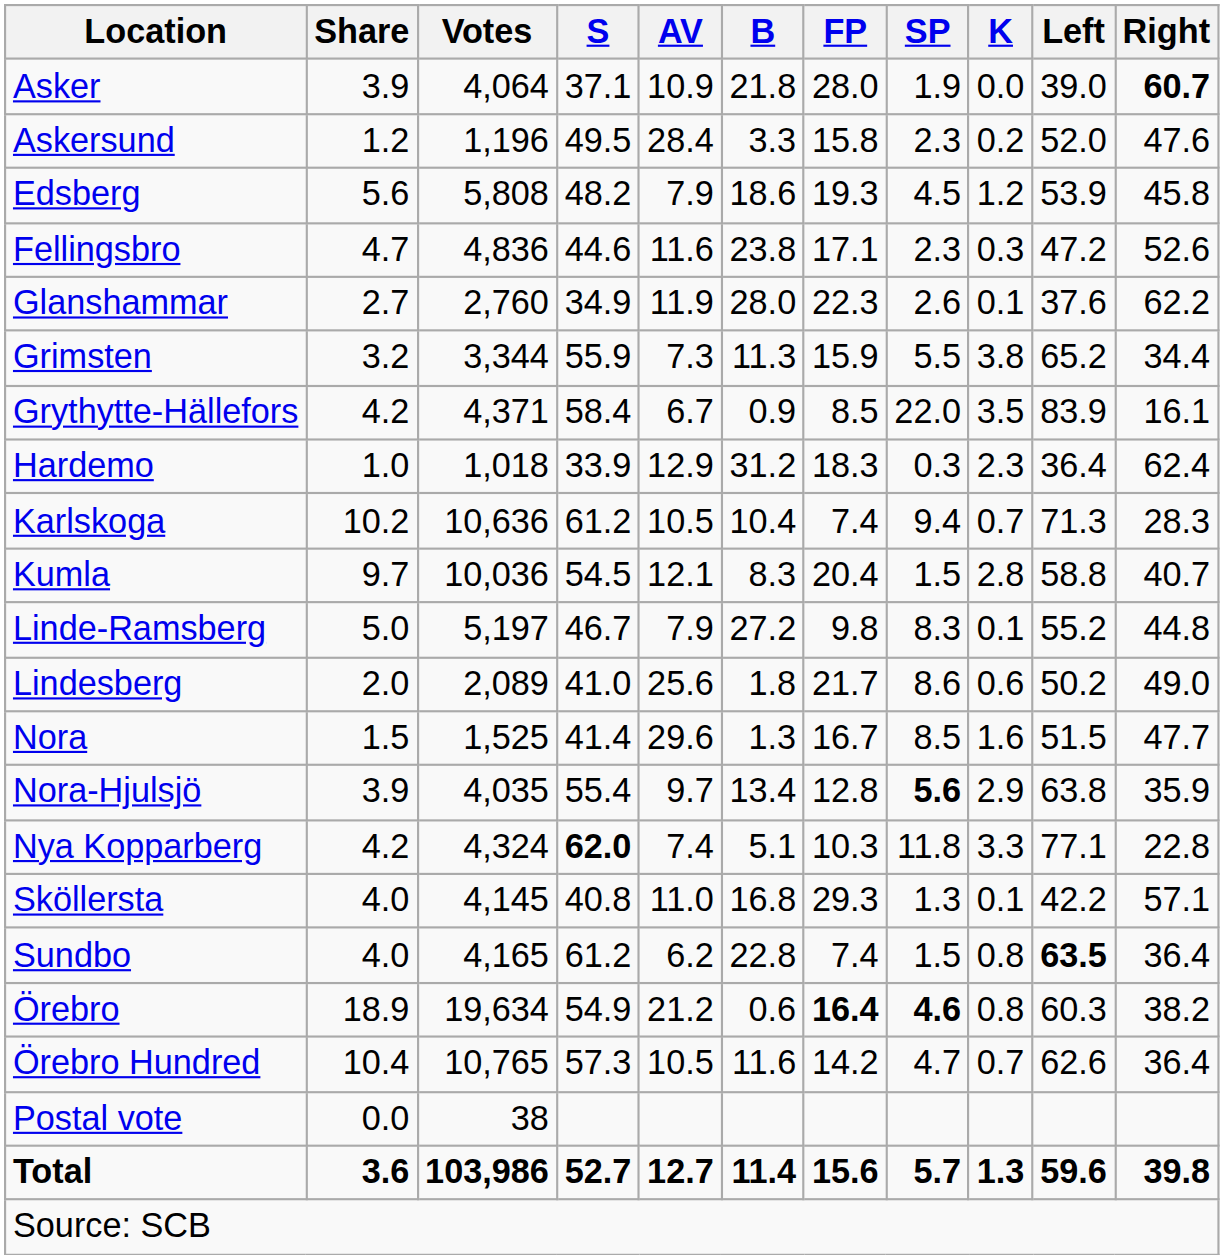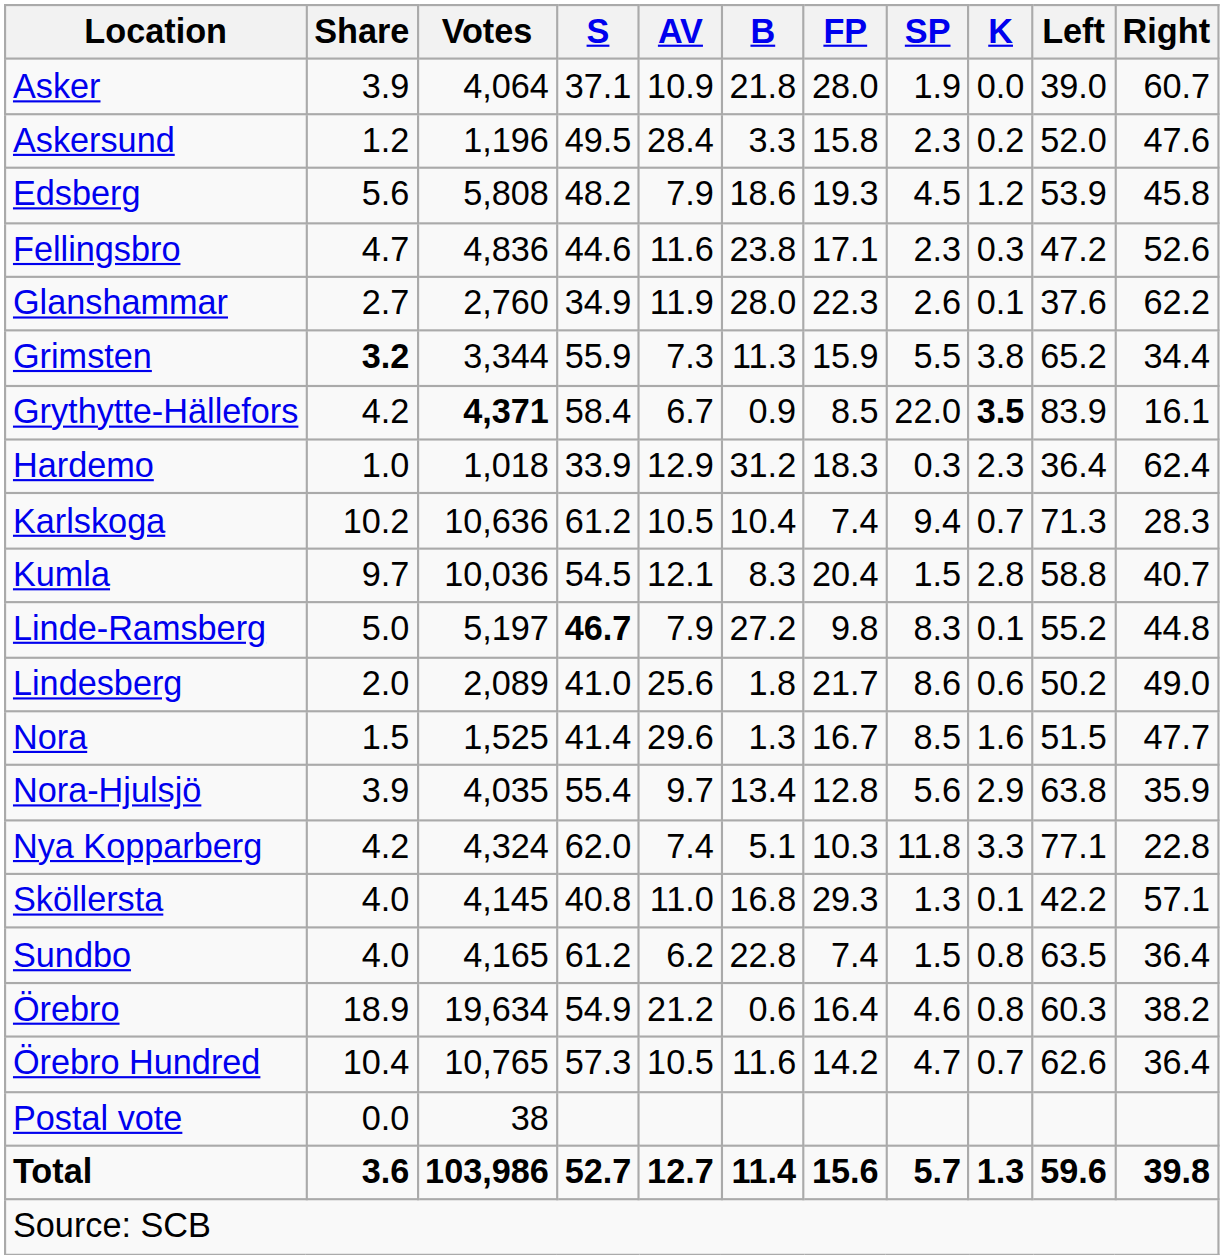(1177, 85) bold -> (1177, 85) normal
(386, 357) normal -> (386, 357) bold
(506, 411) normal -> (506, 411) bold
(1001, 411) normal -> (1001, 411) bold
(598, 628) normal -> (598, 628) bold
(937, 791) bold -> (937, 791) normal
(598, 846) bold -> (598, 846) normal
(1074, 954) bold -> (1074, 954) normal
(845, 1009) bold -> (845, 1009) normal
(937, 1009) bold -> (937, 1009) normal
